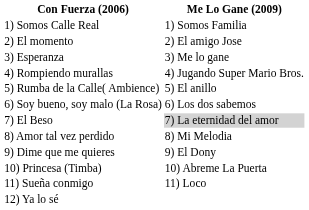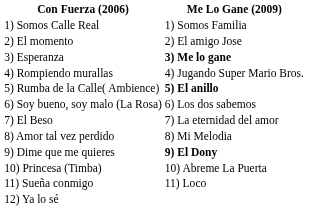(197, 57) normal -> (198, 57) bold
(191, 88) normal -> (192, 88) bold
(222, 120) lightgrey background -> (222, 120) no background
(190, 152) normal -> (191, 152) bold
